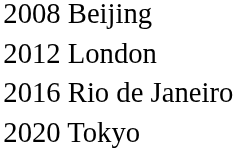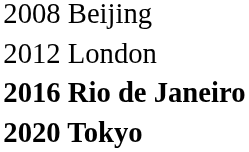(118, 92) normal -> (124, 92) bold
(72, 132) normal -> (73, 132) bold
